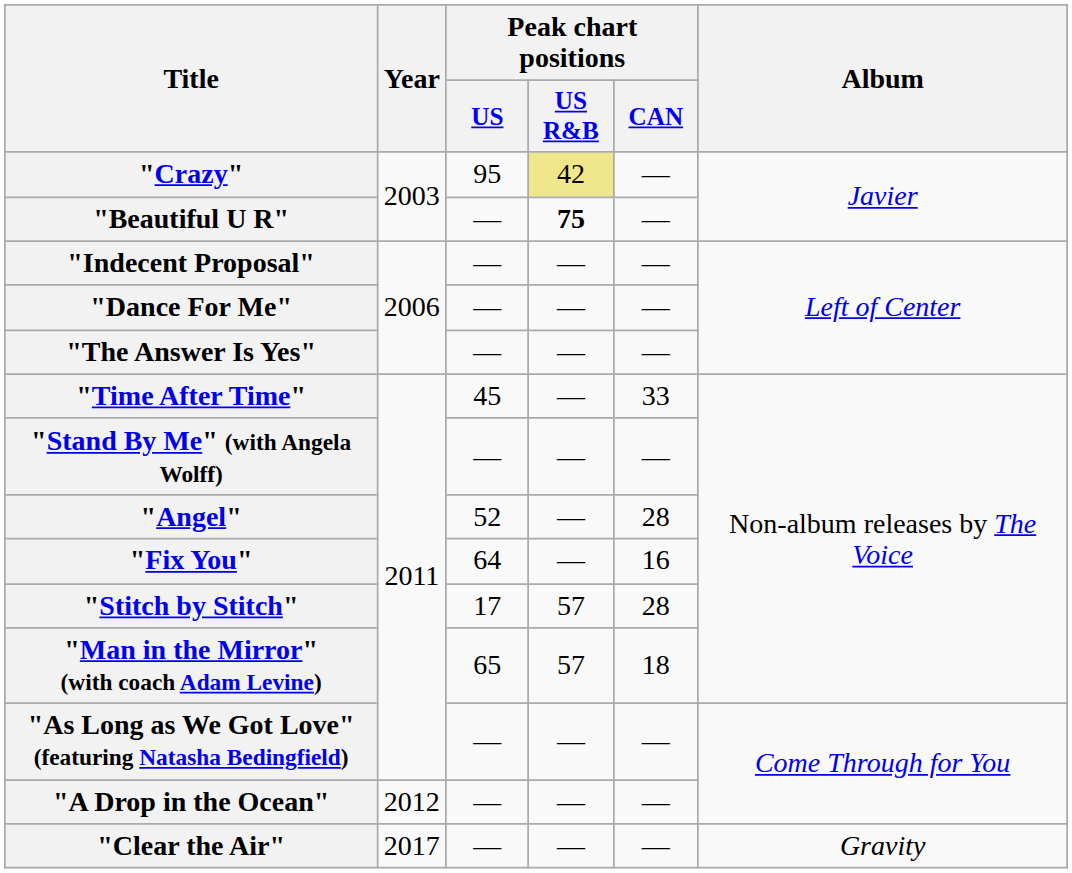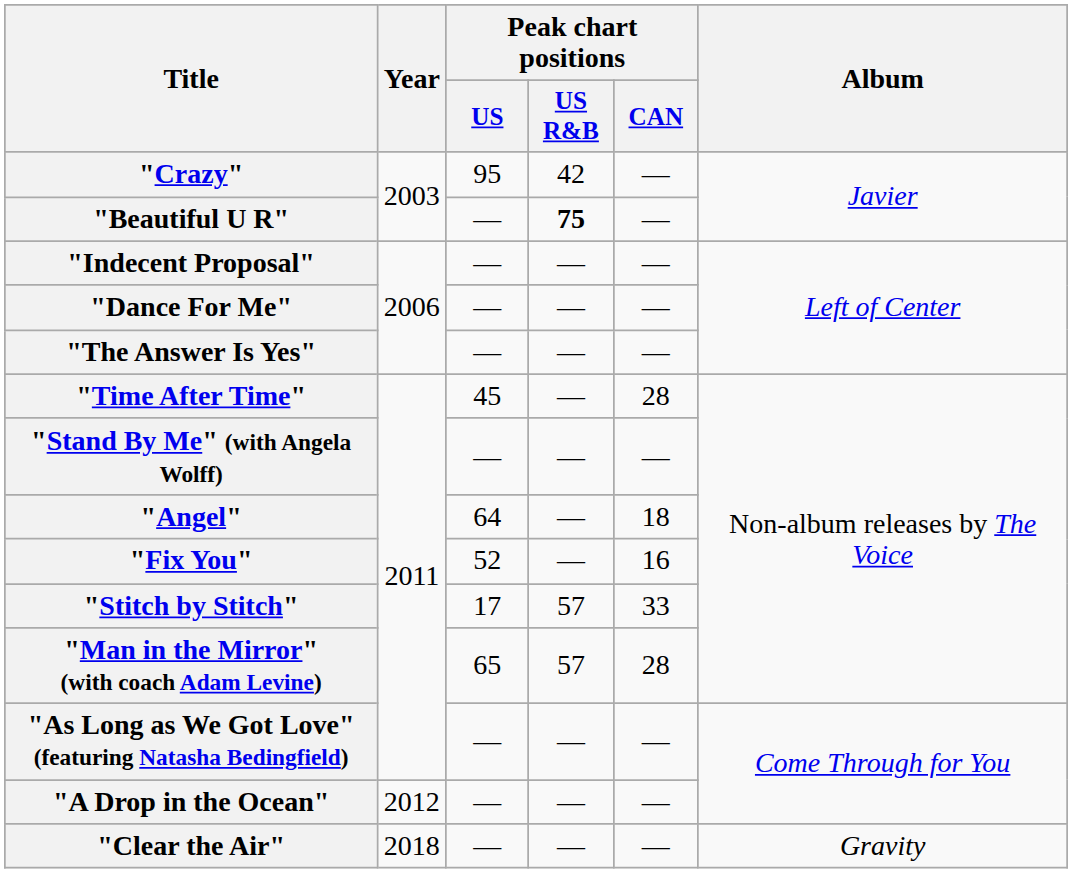(571, 173) khaki background -> (571, 173) no background
(656, 395) 33 -> (656, 395) 28
(487, 516) 52 -> (487, 516) 64
(656, 516) 28 -> (656, 516) 18
(487, 560) 64 -> (487, 560) 52
(656, 605) 28 -> (656, 605) 33
(656, 665) 18 -> (656, 665) 28
(412, 845) 2017 -> (412, 845) 2018
